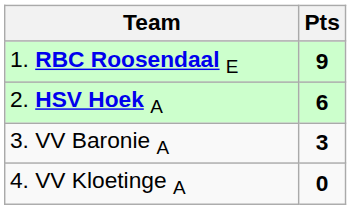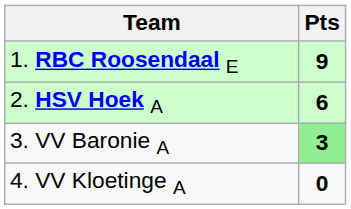(322, 142) no background -> (322, 142) lightgreen background
